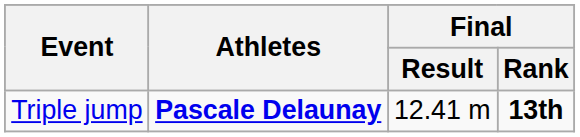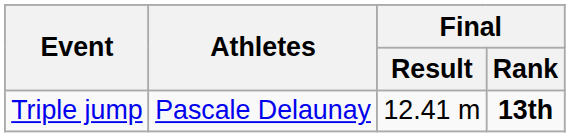(268, 111) bold -> (263, 111) normal
